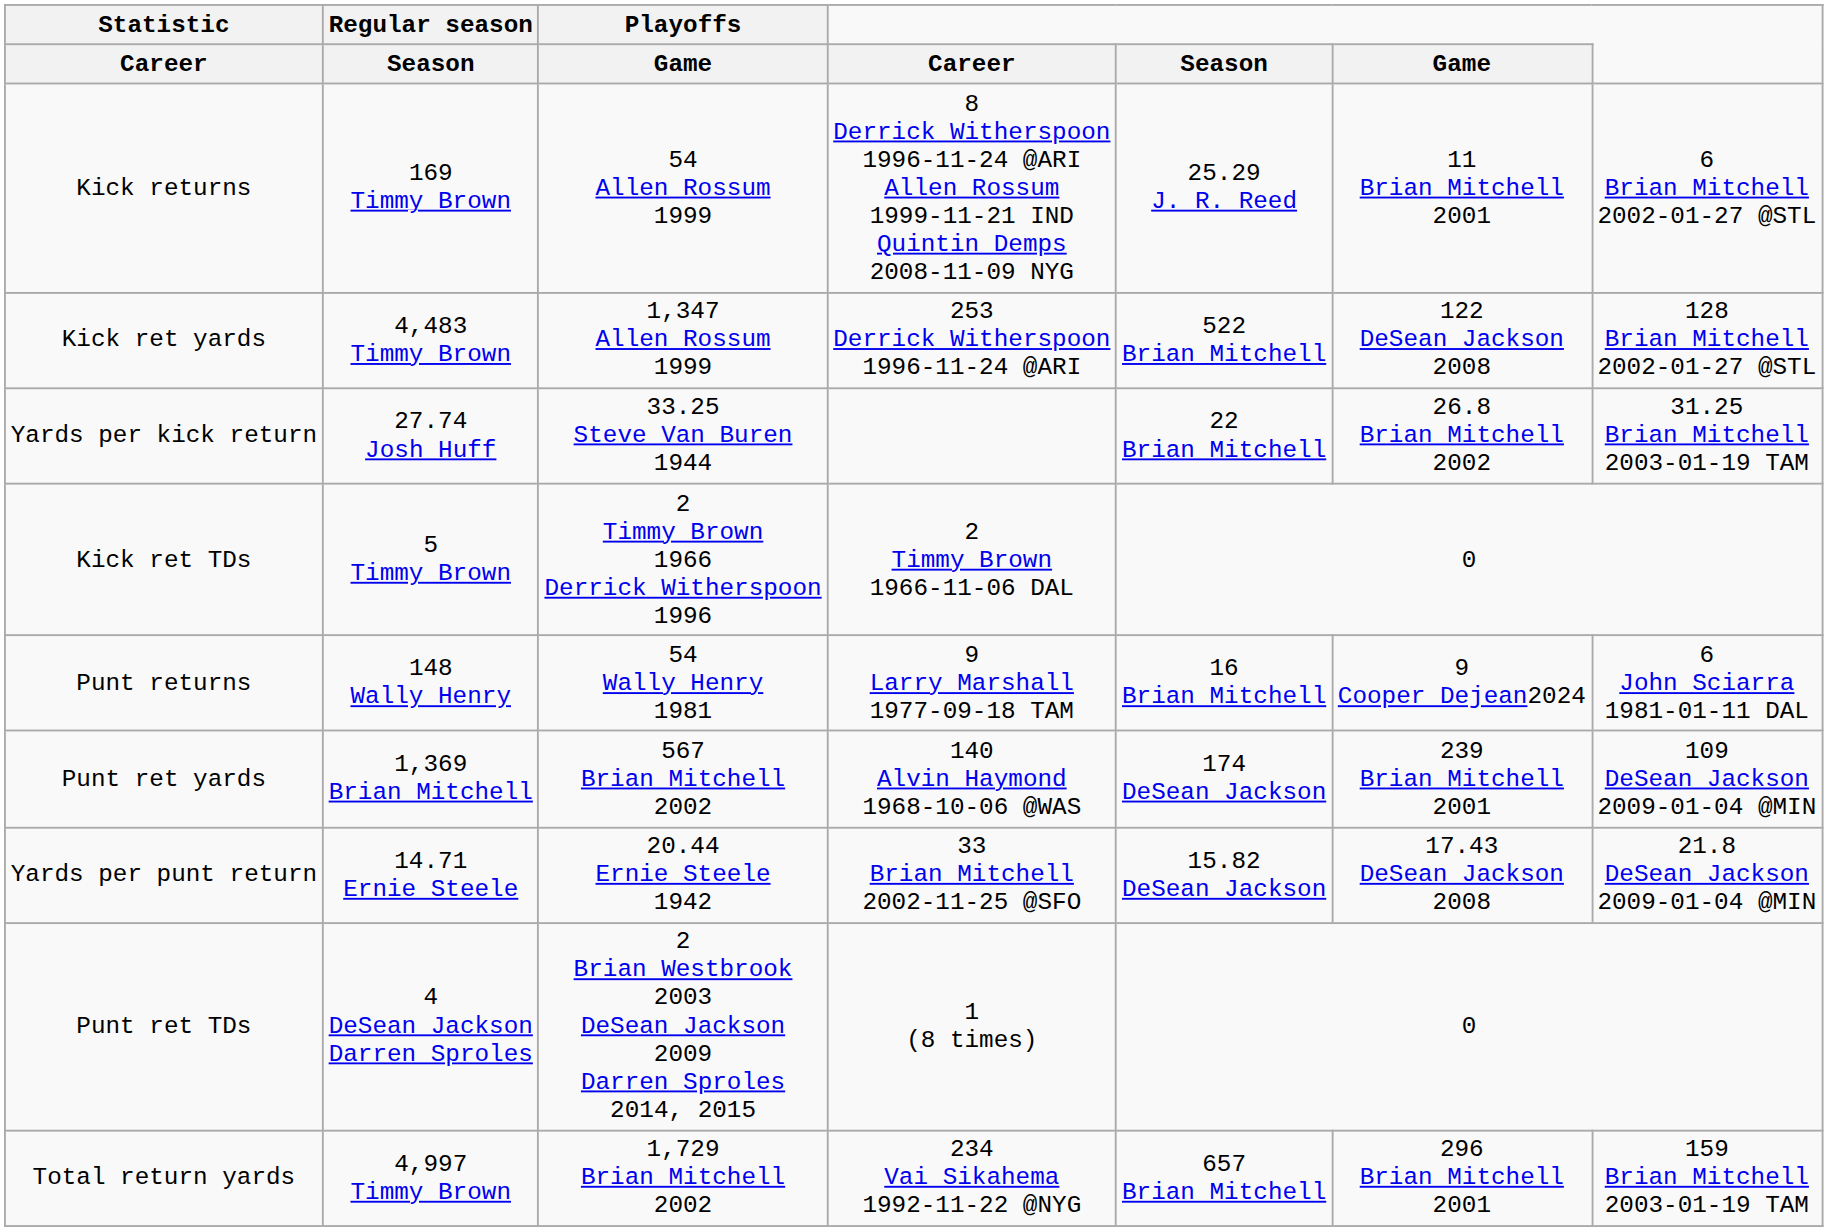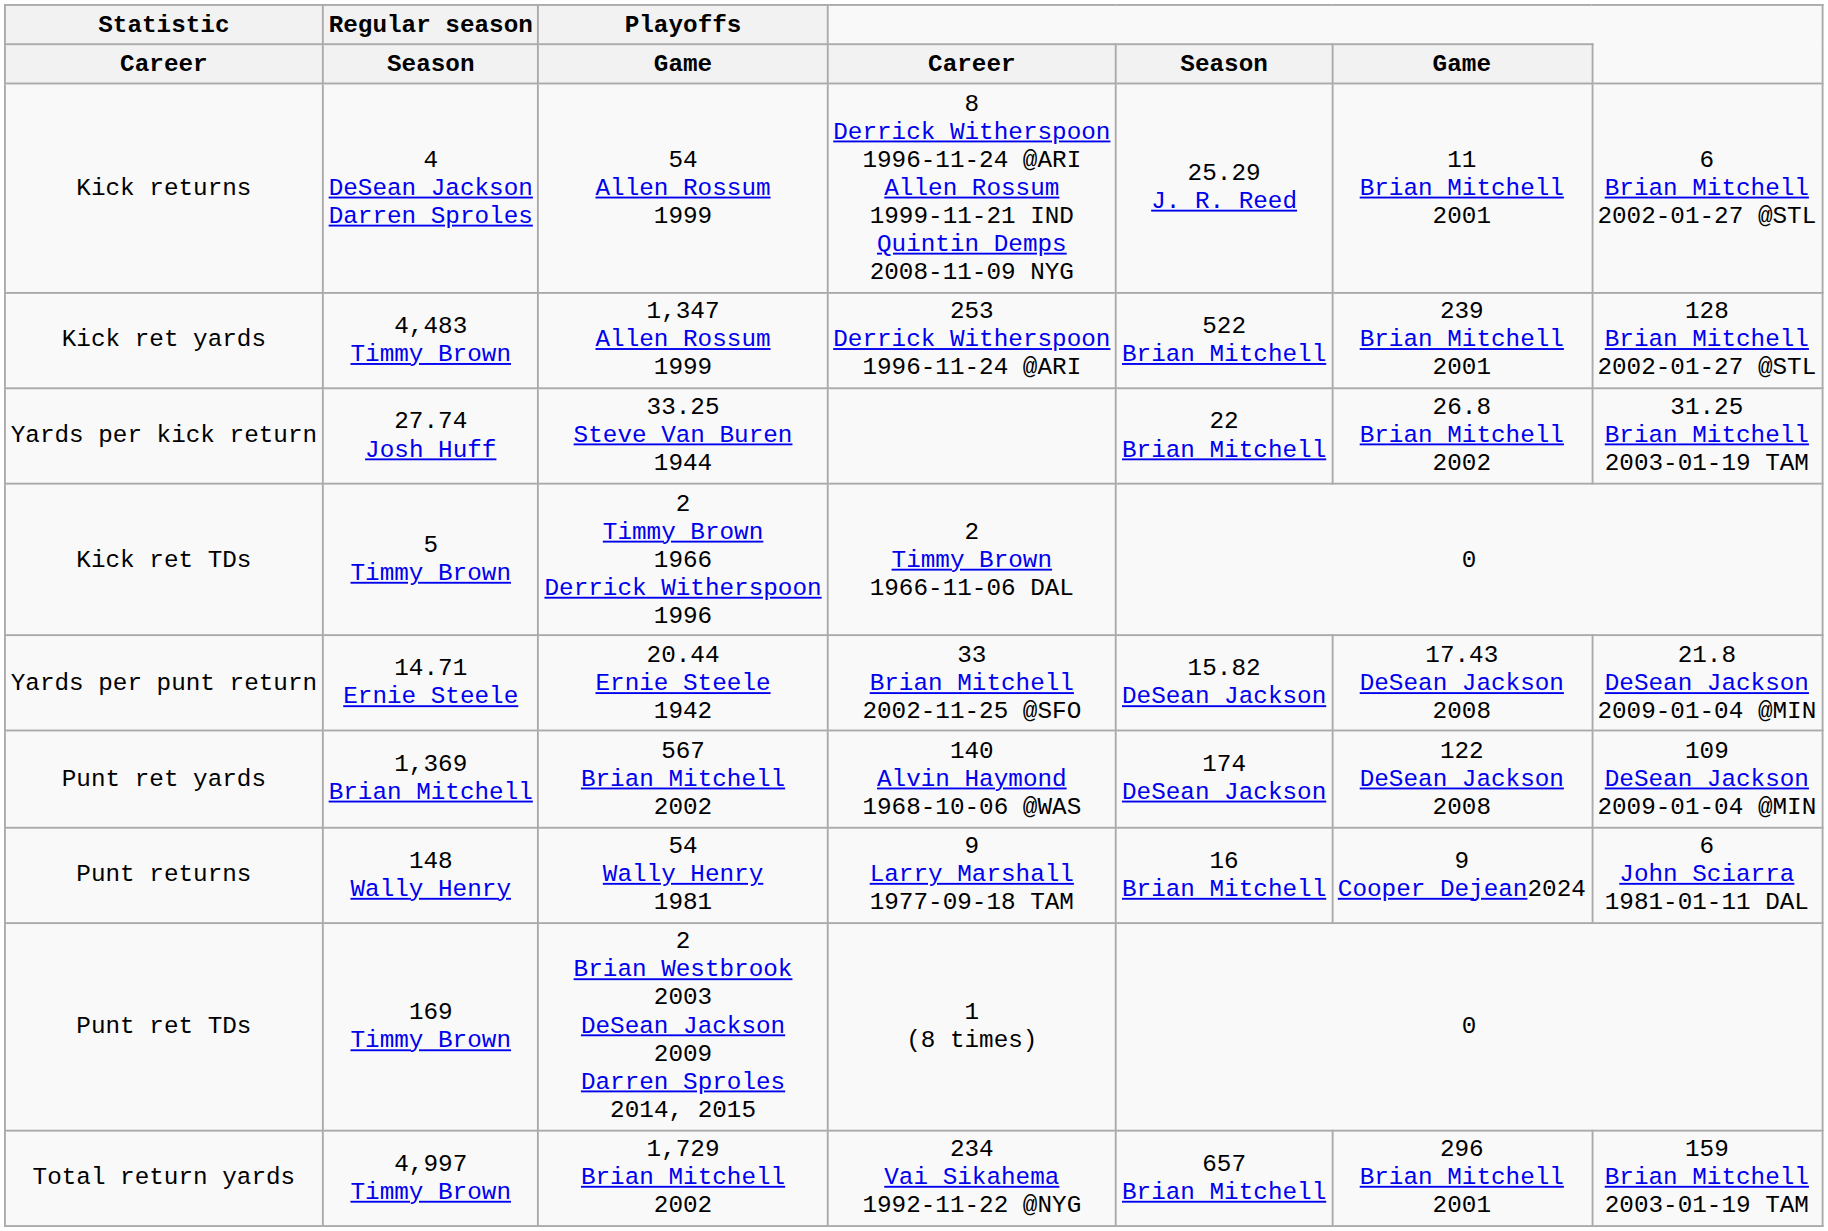(431, 188) 169 Timmy Brown -> (431, 188) 4 DeSean Jackson Darren Sproles
(1462, 340) 122 DeSean Jackson 2008 -> (1462, 340) 239 Brian Mitchell 2001
rows swapped: (164, 683) <-> (164, 875)
(1462, 779) 239 Brian Mitchell 2001 -> (1462, 779) 122 DeSean Jackson 2008
(431, 1026) 4 DeSean Jackson Darren Sproles -> (431, 1026) 169 Timmy Brown
